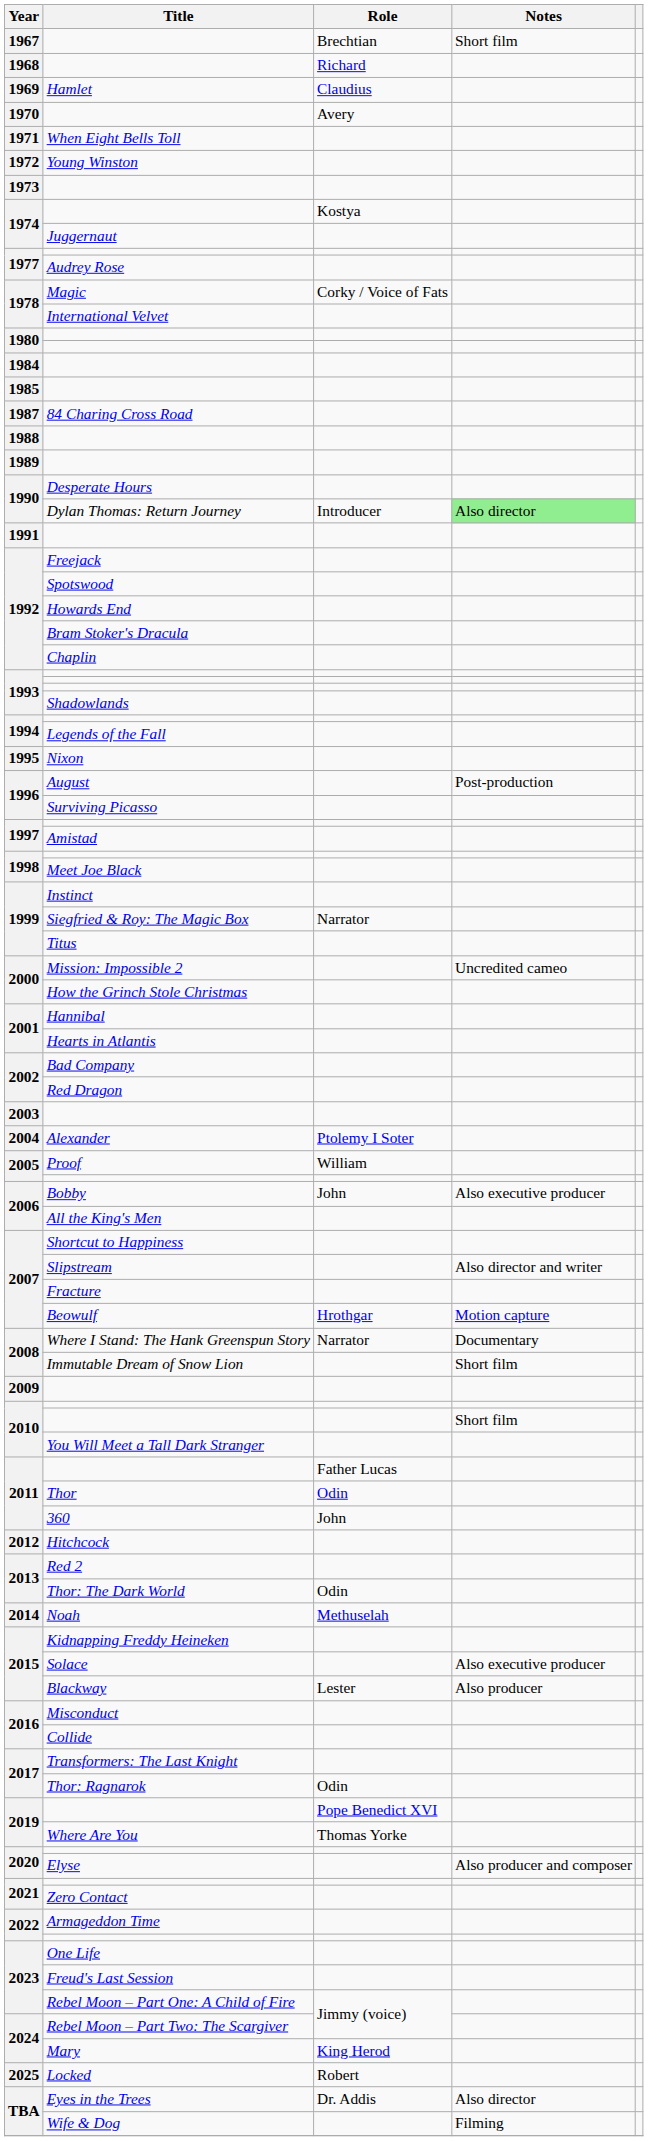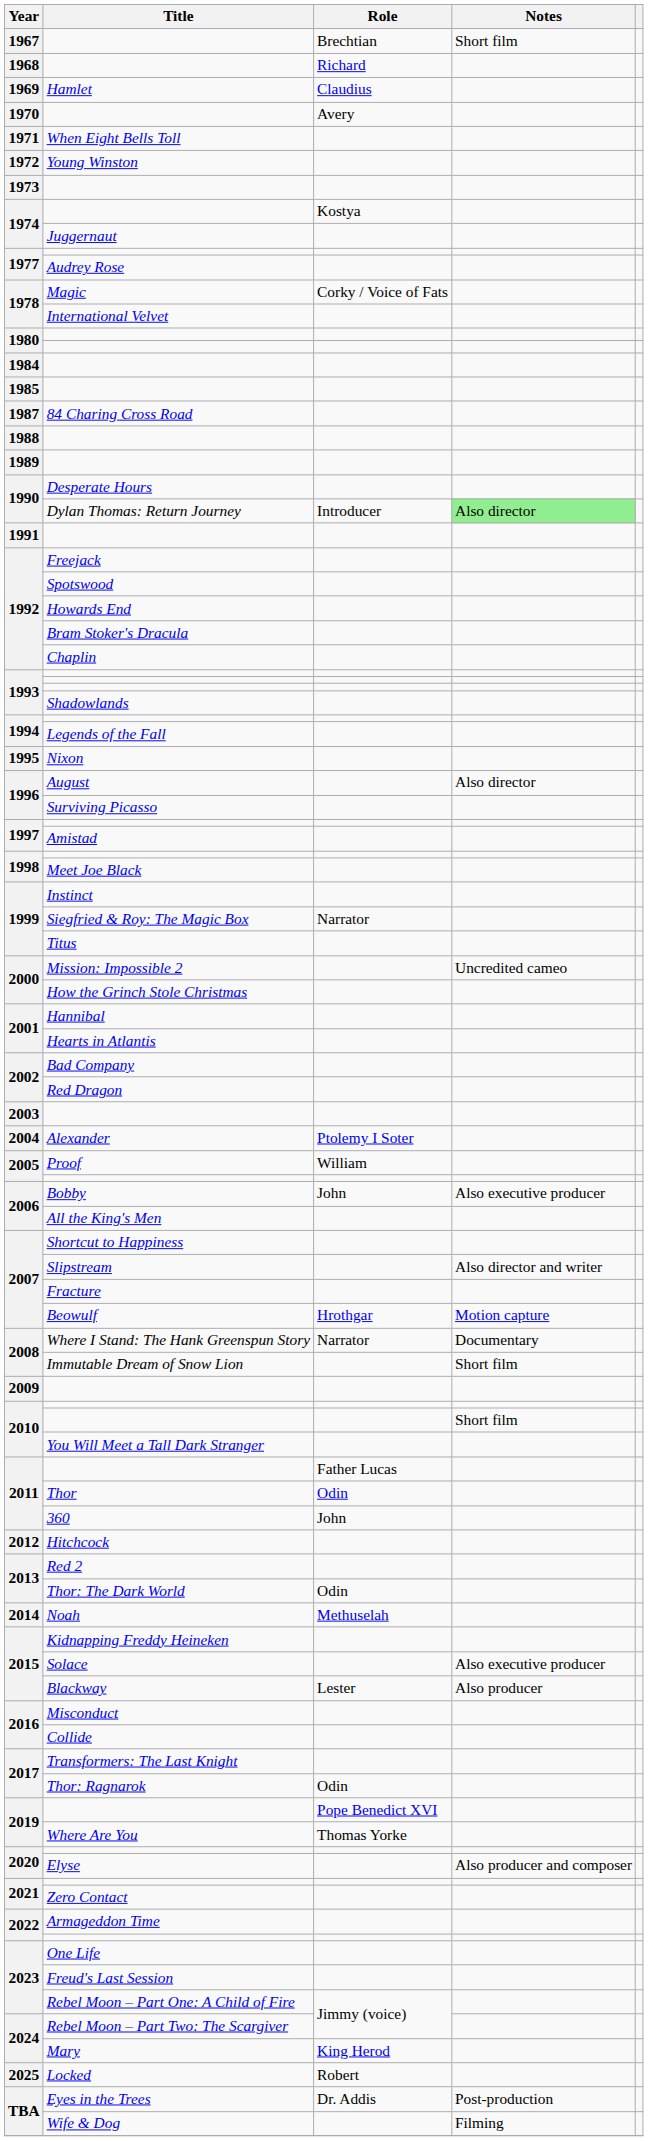(504, 782) Post-production -> (495, 782) Also director
(495, 2099) Also director -> (504, 2099) Post-production
